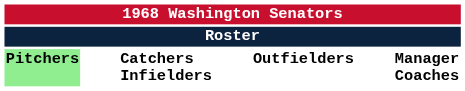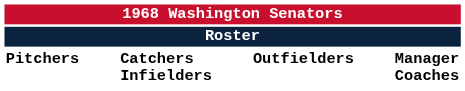(42, 59) lightgreen background -> (42, 59) no background
